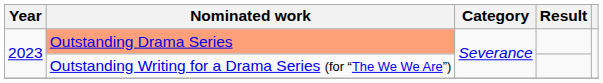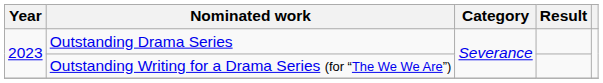(141, 41) lightsalmon background -> (141, 41) no background
